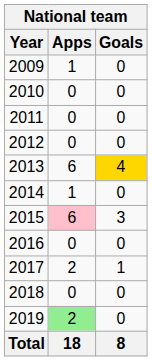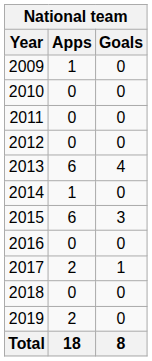(121, 167) gold background -> (121, 167) no background
(72, 218) pink background -> (72, 218) no background
(72, 318) lightgreen background -> (72, 318) no background
